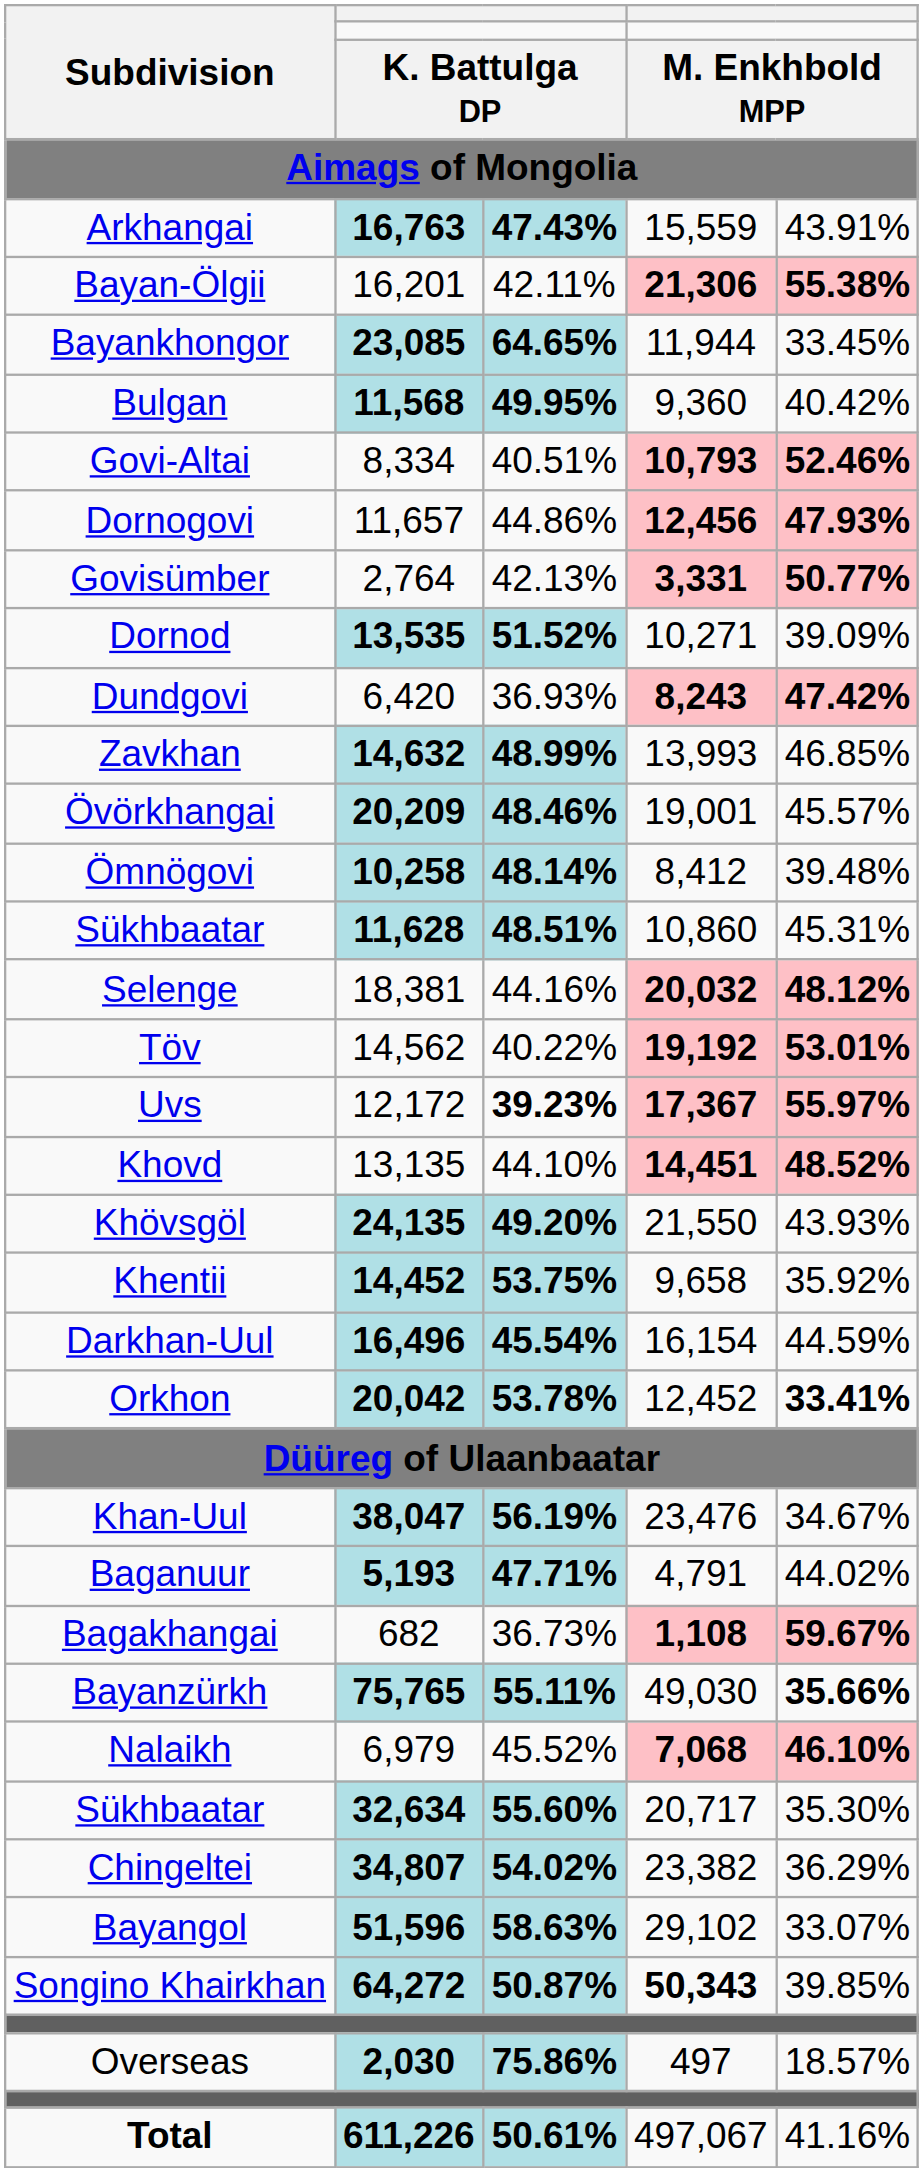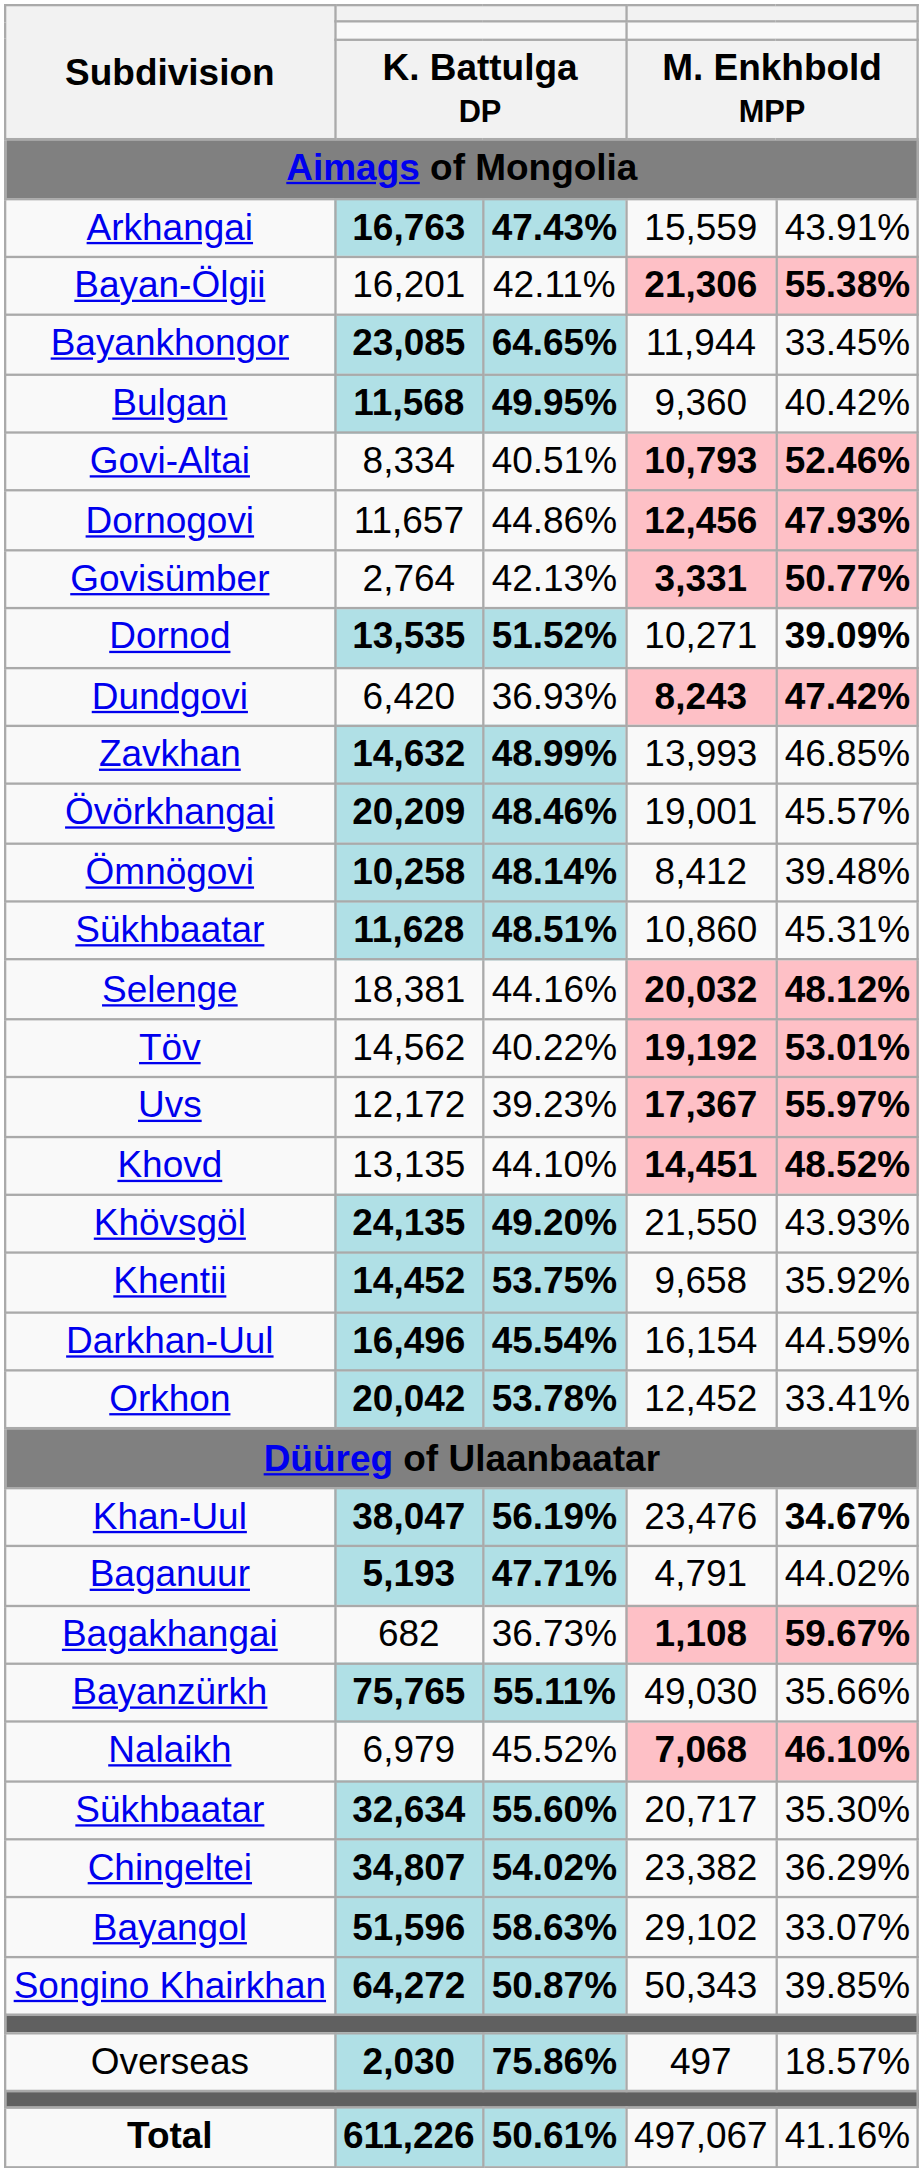(847, 637) normal -> (847, 637) bold
(554, 1105) bold -> (554, 1105) normal
(847, 1399) bold -> (847, 1399) normal
(847, 1516) normal -> (847, 1516) bold
(847, 1692) bold -> (847, 1692) normal
(701, 1985) bold -> (701, 1985) normal
